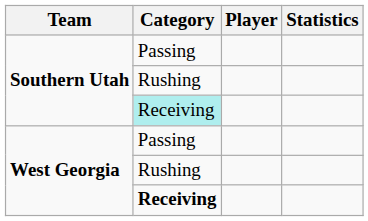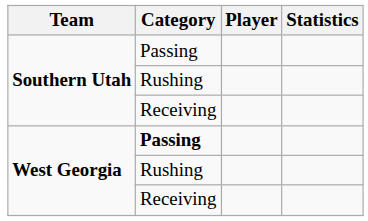(176, 110) paleturquoise background -> (178, 110) no background
(167, 140) normal -> (170, 140) bold
(177, 200) bold -> (178, 200) normal
